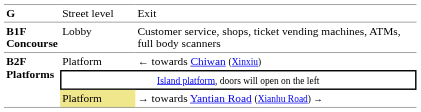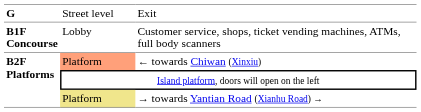(82, 61) no background -> (82, 61) lightsalmon background
